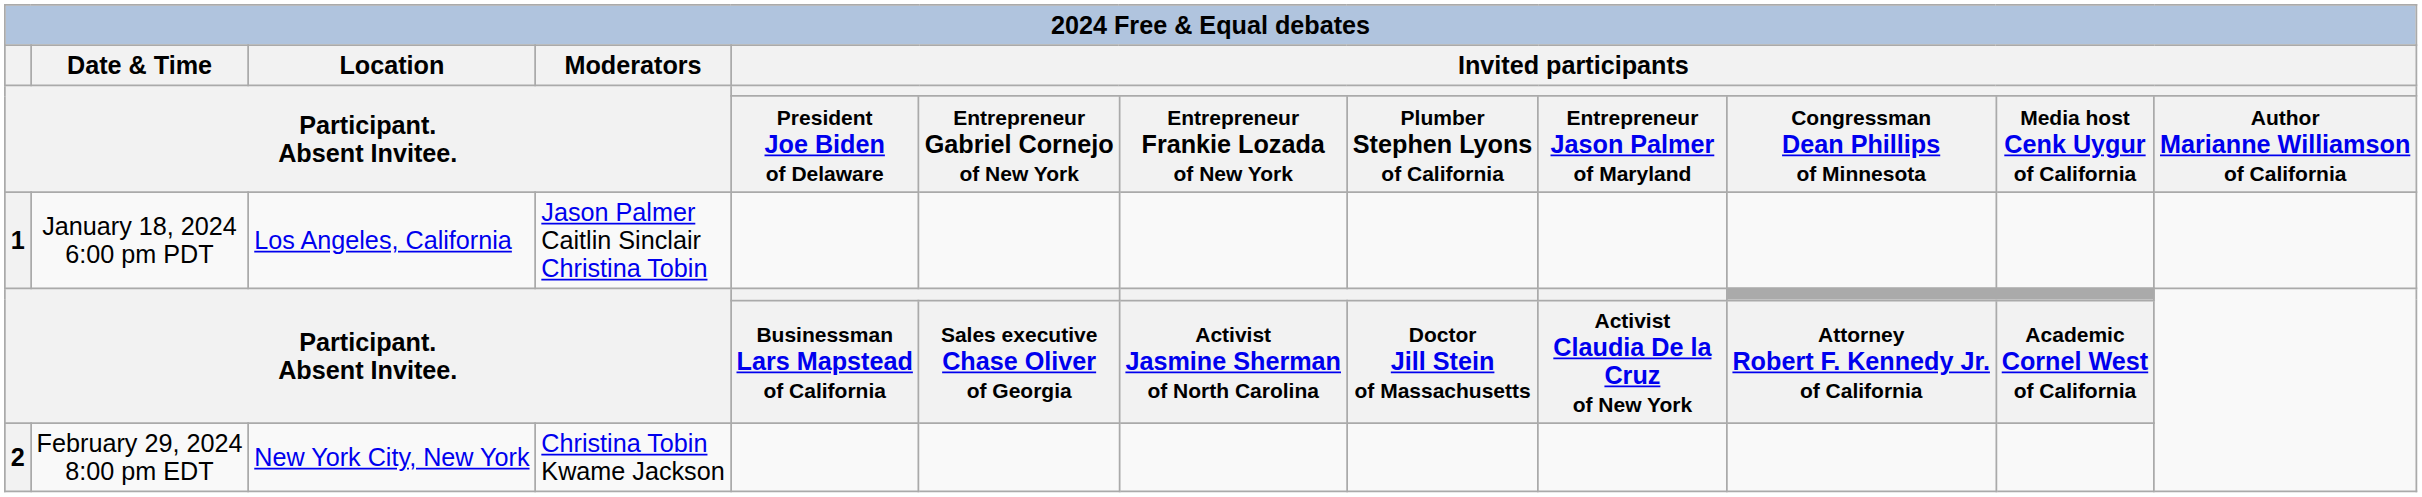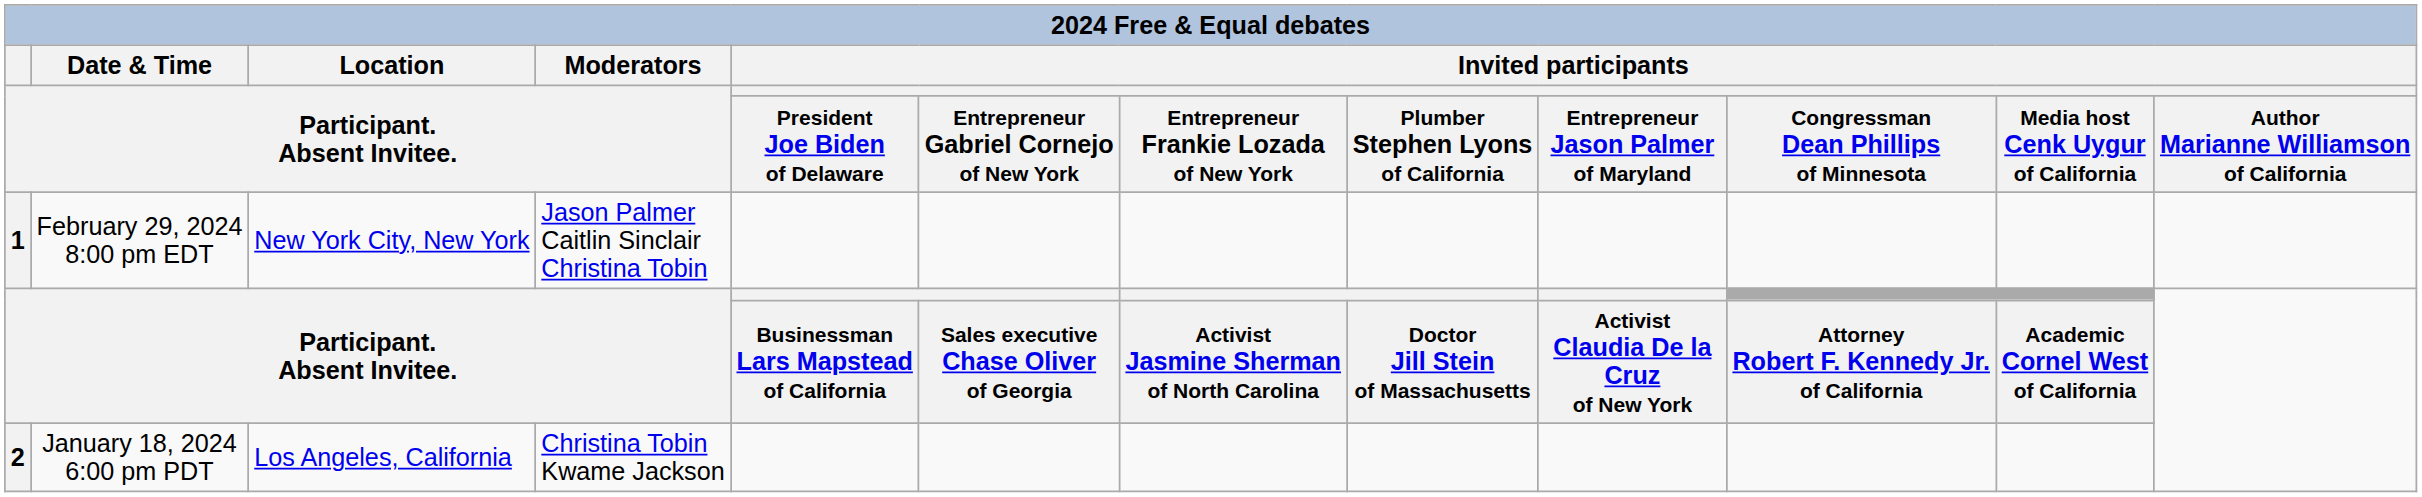(140, 240) January 18, 2024 6:00 pm PDT -> (140, 240) February 29, 2024 8:00 pm EDT
(383, 240) Los Angeles, California -> (392, 240) New York City, New York
(140, 458) February 29, 2024 8:00 pm EDT -> (140, 458) January 18, 2024 6:00 pm PDT
(392, 458) New York City, New York -> (383, 458) Los Angeles, California
